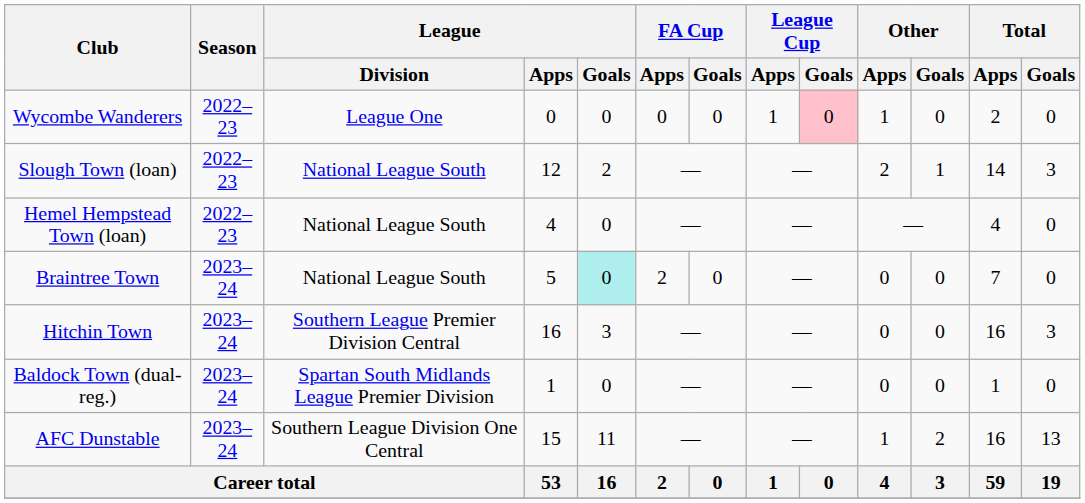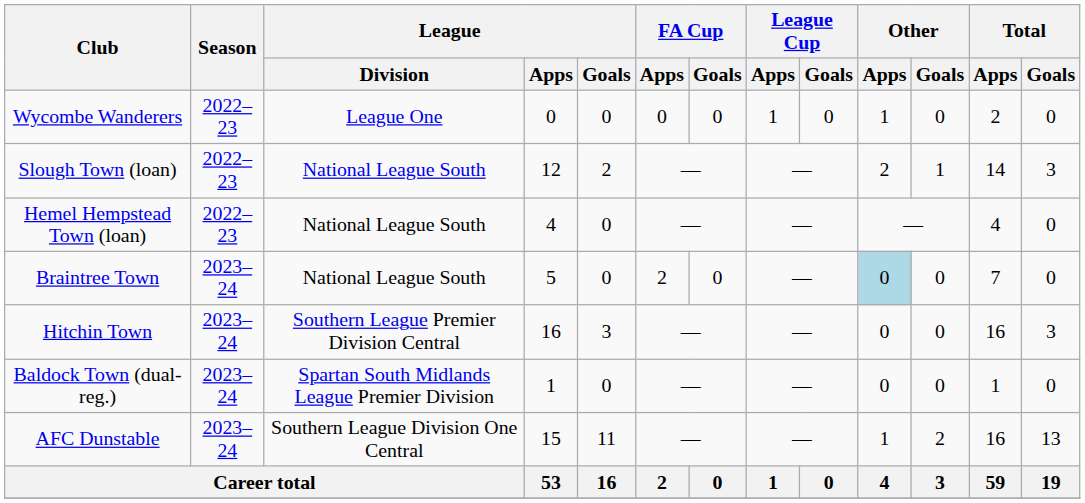(829, 116) pink background -> (829, 116) no background
(606, 277) paleturquoise background -> (606, 277) no background
(884, 277) no background -> (884, 277) lightblue background
